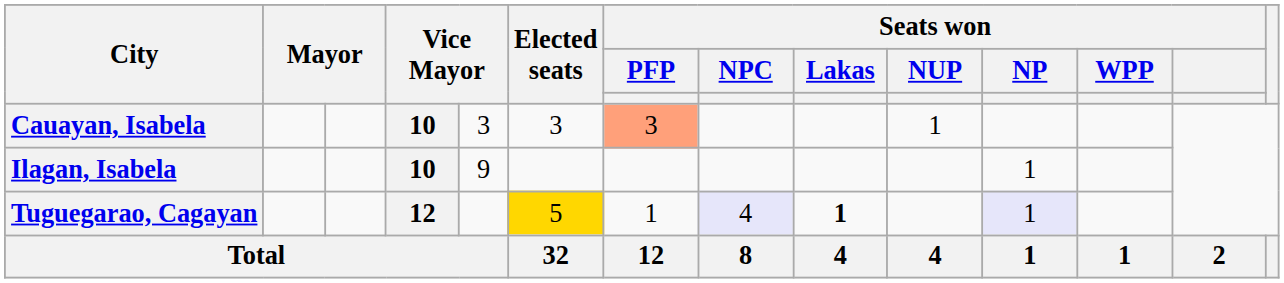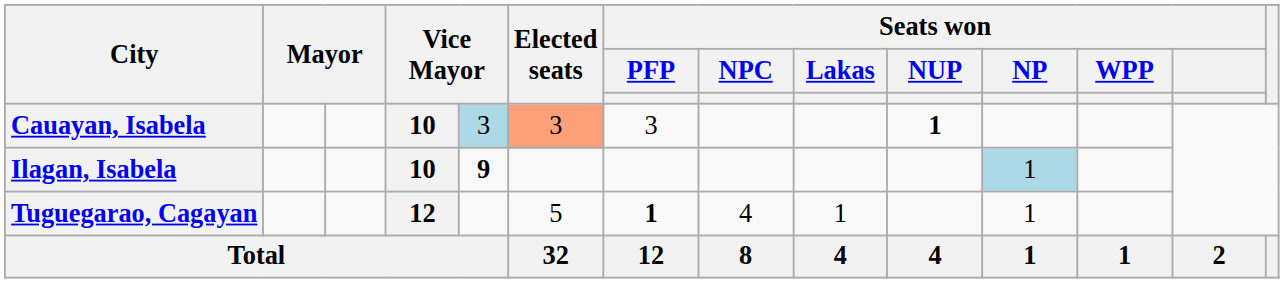(484, 125) no background -> (484, 125) lightblue background
(556, 125) no background -> (556, 125) lightsalmon background
(651, 125) lightsalmon background -> (651, 125) no background
(935, 125) normal -> (935, 125) bold
(484, 169) normal -> (484, 169) bold
(1030, 169) no background -> (1030, 169) lightblue background
(556, 212) gold background -> (556, 212) no background
(651, 212) normal -> (651, 212) bold
(746, 212) lavender background -> (746, 212) no background
(840, 212) bold -> (840, 212) normal
(1030, 212) lavender background -> (1030, 212) no background
